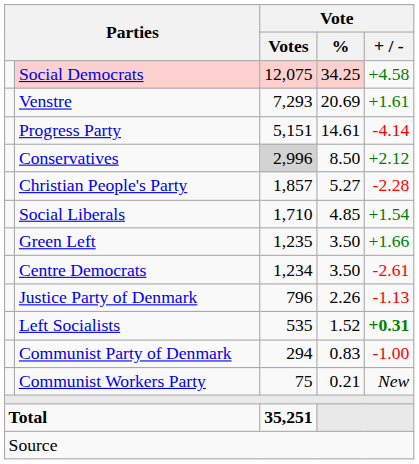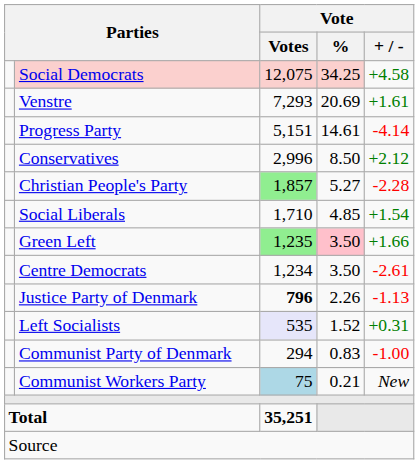(293, 158) lightgrey background -> (293, 158) no background
(293, 185) no background -> (293, 185) lightgreen background
(293, 241) no background -> (293, 241) lightgreen background
(345, 241) no background -> (345, 241) pink background
(299, 297) normal -> (299, 297) bold
(299, 325) no background -> (299, 325) lavender background
(389, 325) bold -> (389, 325) normal
(304, 381) no background -> (304, 381) lightblue background
